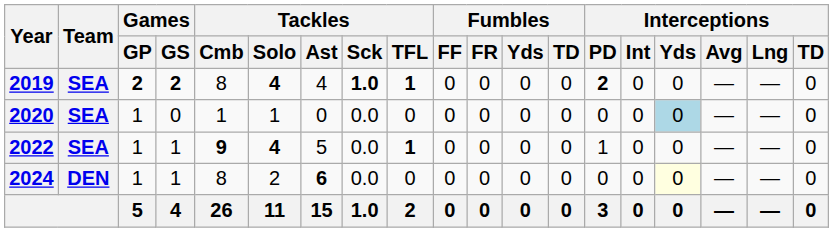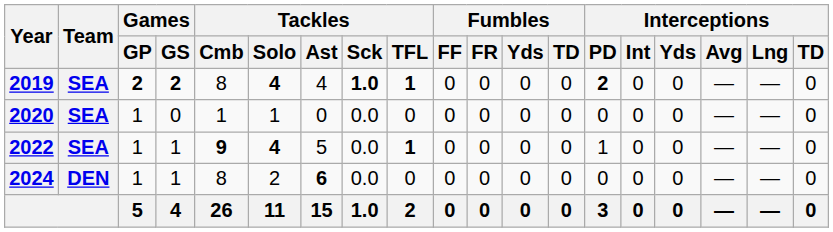(678, 115) lightblue background -> (678, 115) no background
(678, 178) lightyellow background -> (678, 178) no background
